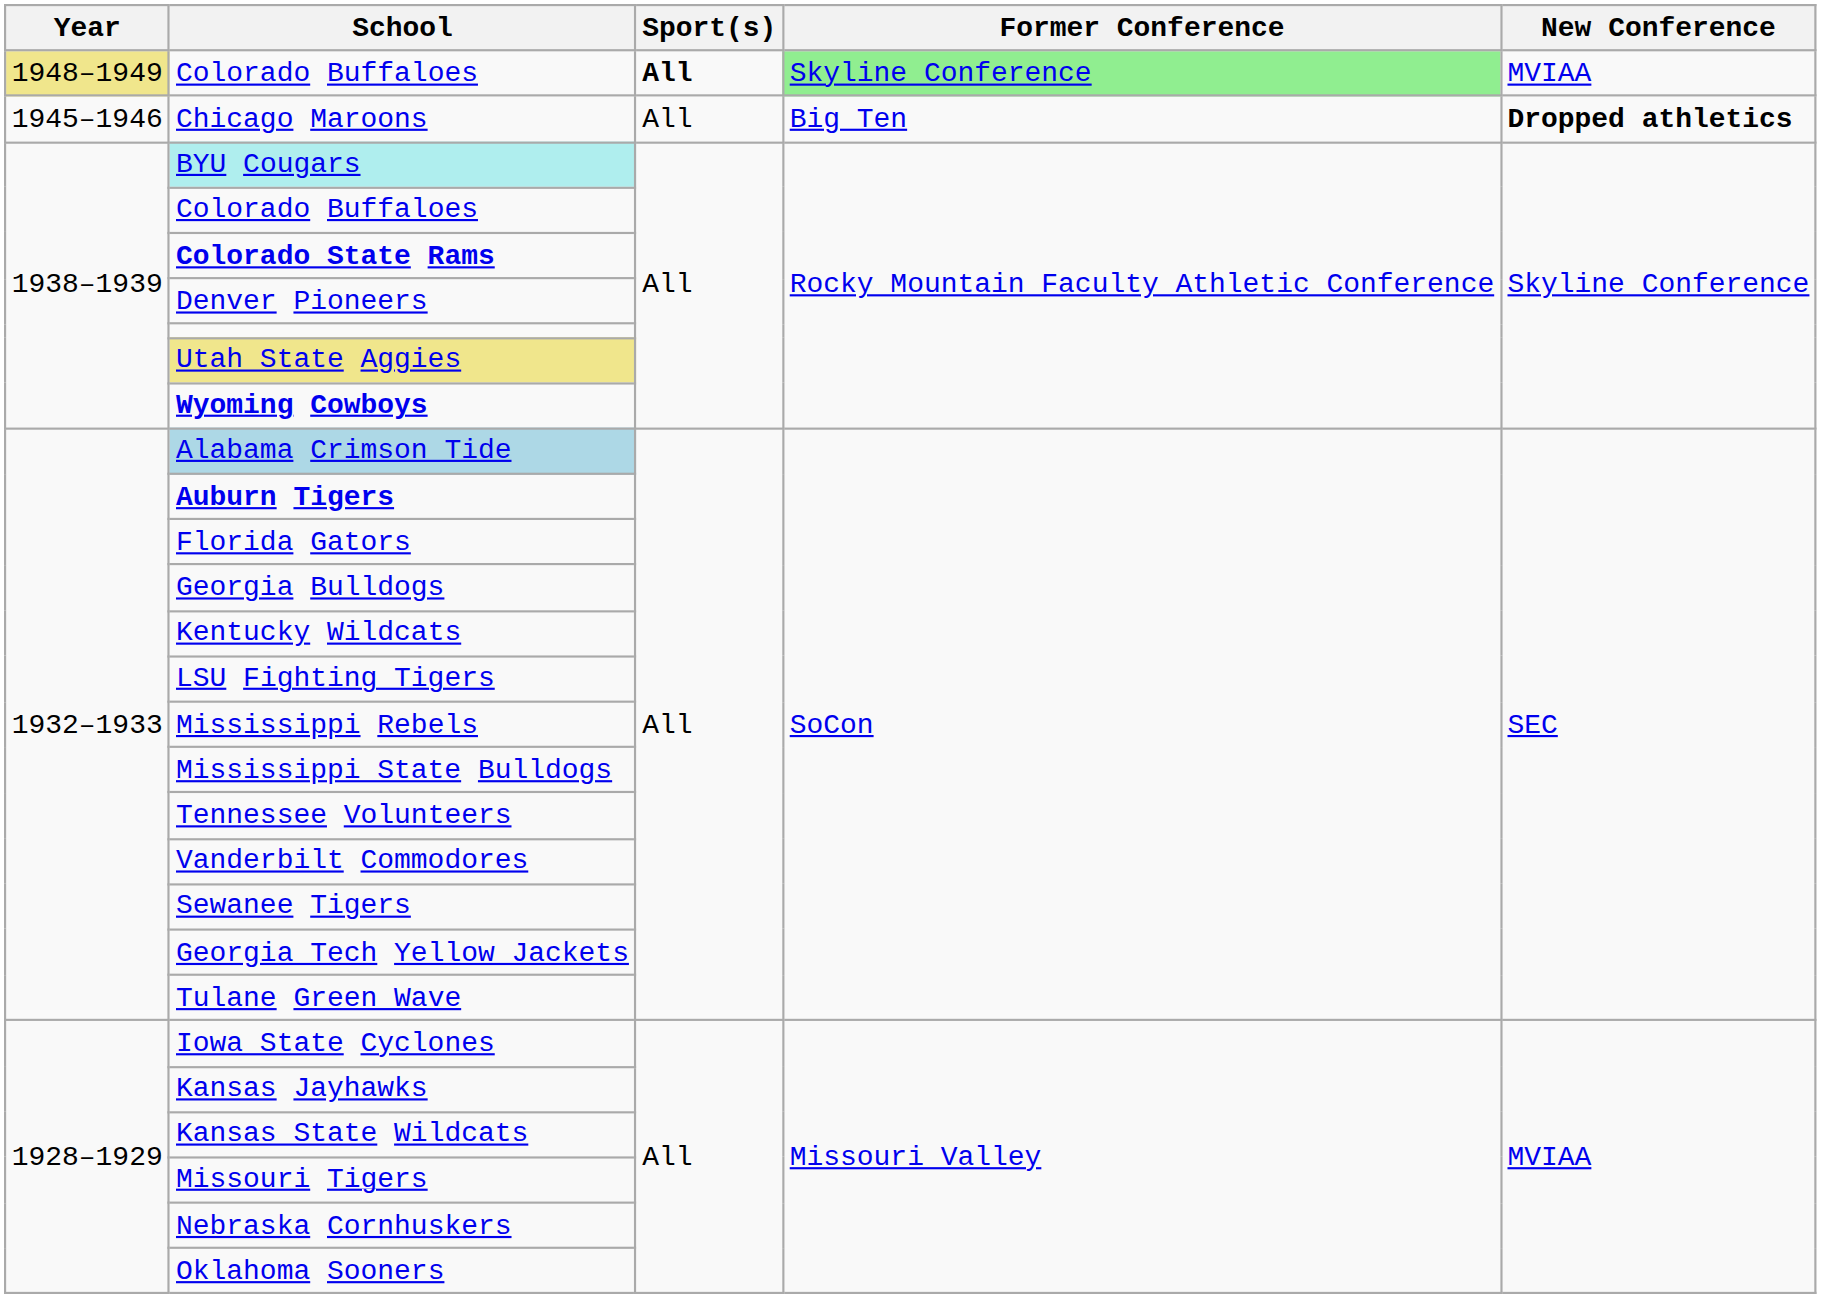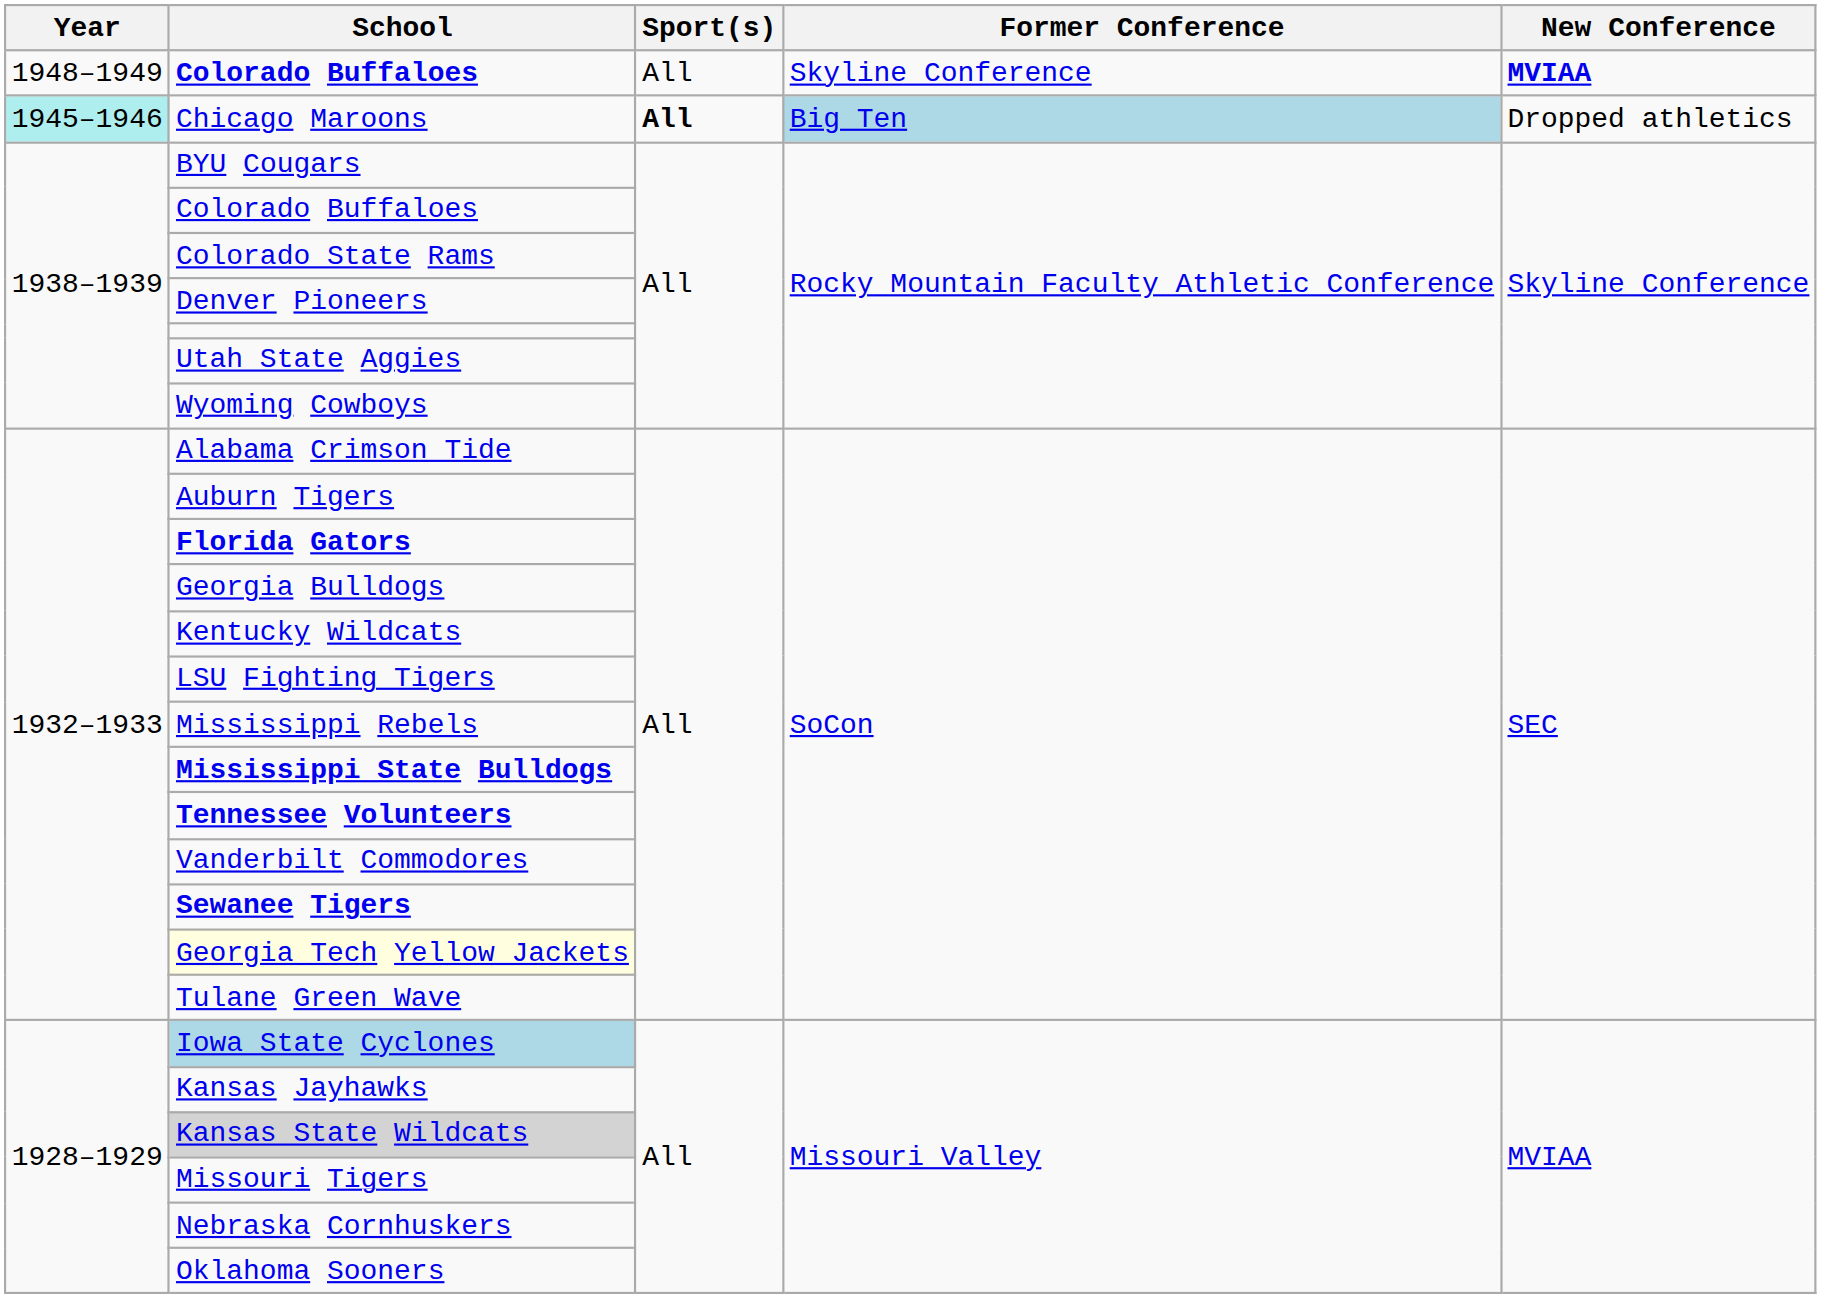(87, 73) khaki background -> (87, 73) no background
(327, 73) normal -> (327, 73) bold
(667, 73) bold -> (667, 73) normal
(941, 73) lightgreen background -> (941, 73) no background
(1549, 73) normal -> (1549, 73) bold
(87, 119) no background -> (87, 119) paleturquoise background
(667, 119) normal -> (667, 119) bold
(848, 119) no background -> (848, 119) lightblue background
(1650, 119) bold -> (1650, 119) normal
(268, 165) paleturquoise background -> (268, 165) no background
(335, 256) bold -> (335, 256) normal
(319, 360) khaki background -> (319, 360) no background
(302, 406) bold -> (302, 406) normal
(344, 451) lightblue background -> (344, 451) no background
(285, 497) bold -> (285, 497) normal
(293, 542) normal -> (293, 542) bold
(394, 770) normal -> (394, 770) bold
(344, 816) normal -> (344, 816) bold
(293, 907) normal -> (293, 907) bold
(402, 952) no background -> (402, 952) lightyellow background
(335, 1043) no background -> (335, 1043) lightblue background
(352, 1134) no background -> (352, 1134) lightgrey background
